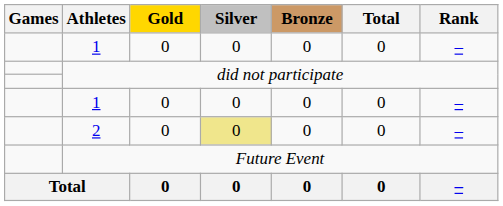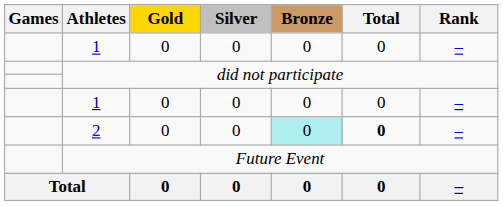(236, 131) khaki background -> (236, 131) no background
(307, 131) no background -> (307, 131) paleturquoise background
(381, 131) normal -> (381, 131) bold
